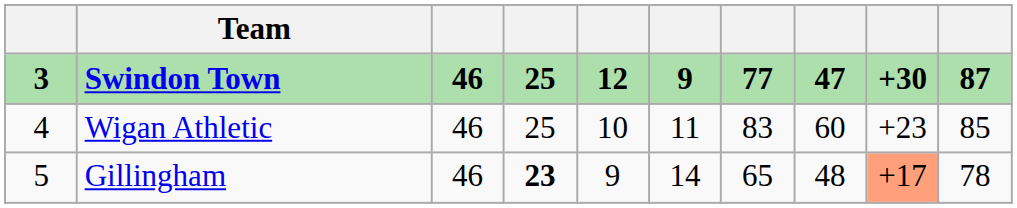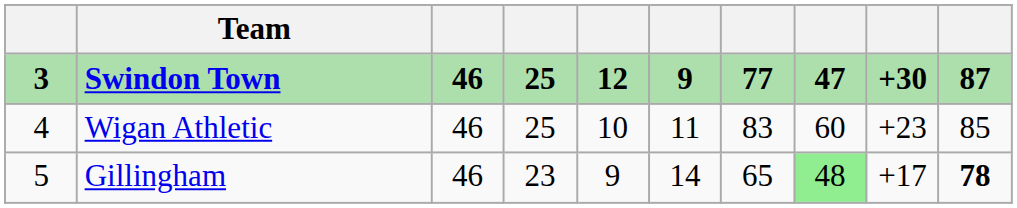(540, 176) bold -> (540, 176) normal
(830, 176) no background -> (830, 176) lightgreen background
(903, 176) lightsalmon background -> (903, 176) no background
(975, 176) normal -> (975, 176) bold
